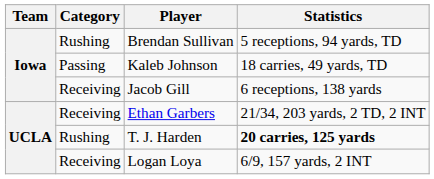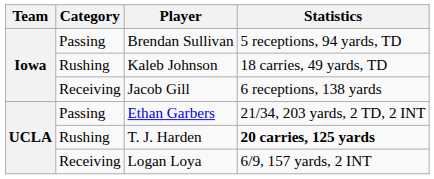(84, 40) Rushing -> (82, 40) Passing
(82, 64) Passing -> (84, 64) Rushing
(90, 113) Receiving -> (82, 113) Passing
